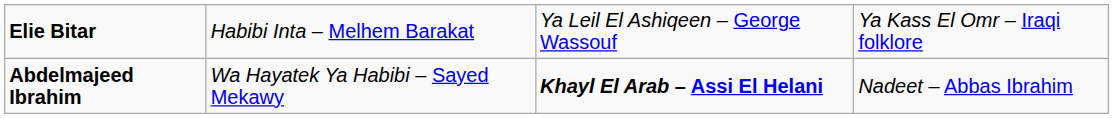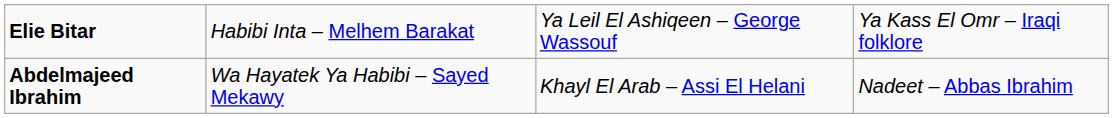(682, 85) bold -> (672, 85) normal
